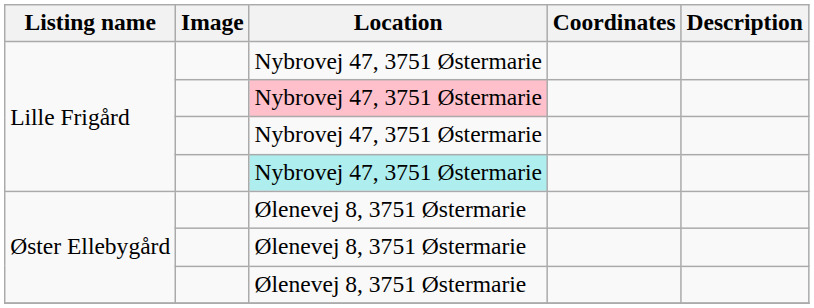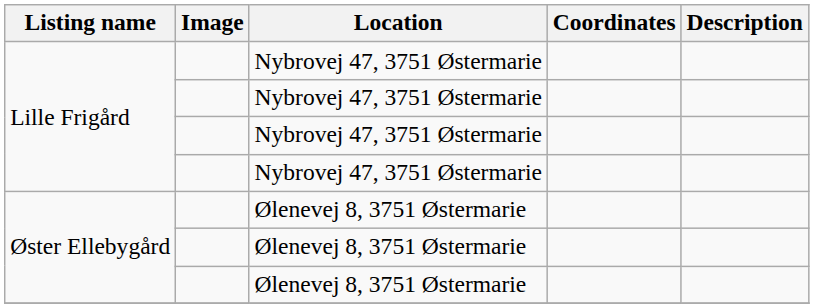(398, 97) pink background -> (398, 97) no background
(398, 172) paleturquoise background -> (398, 172) no background
